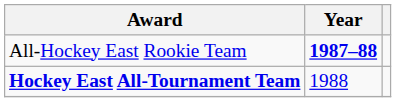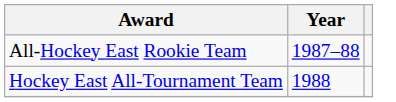(343, 50) bold -> (326, 50) normal
(155, 81) bold -> (146, 81) normal
